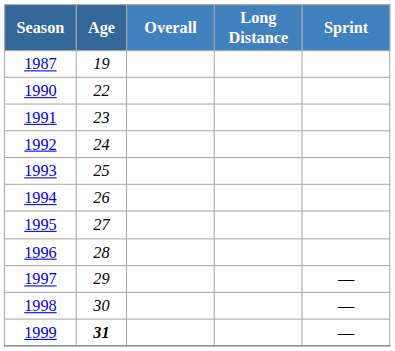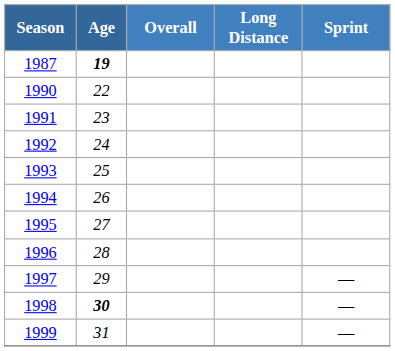(101, 64) normal -> (101, 64) bold
(101, 305) normal -> (101, 305) bold
(101, 332) bold -> (101, 332) normal
